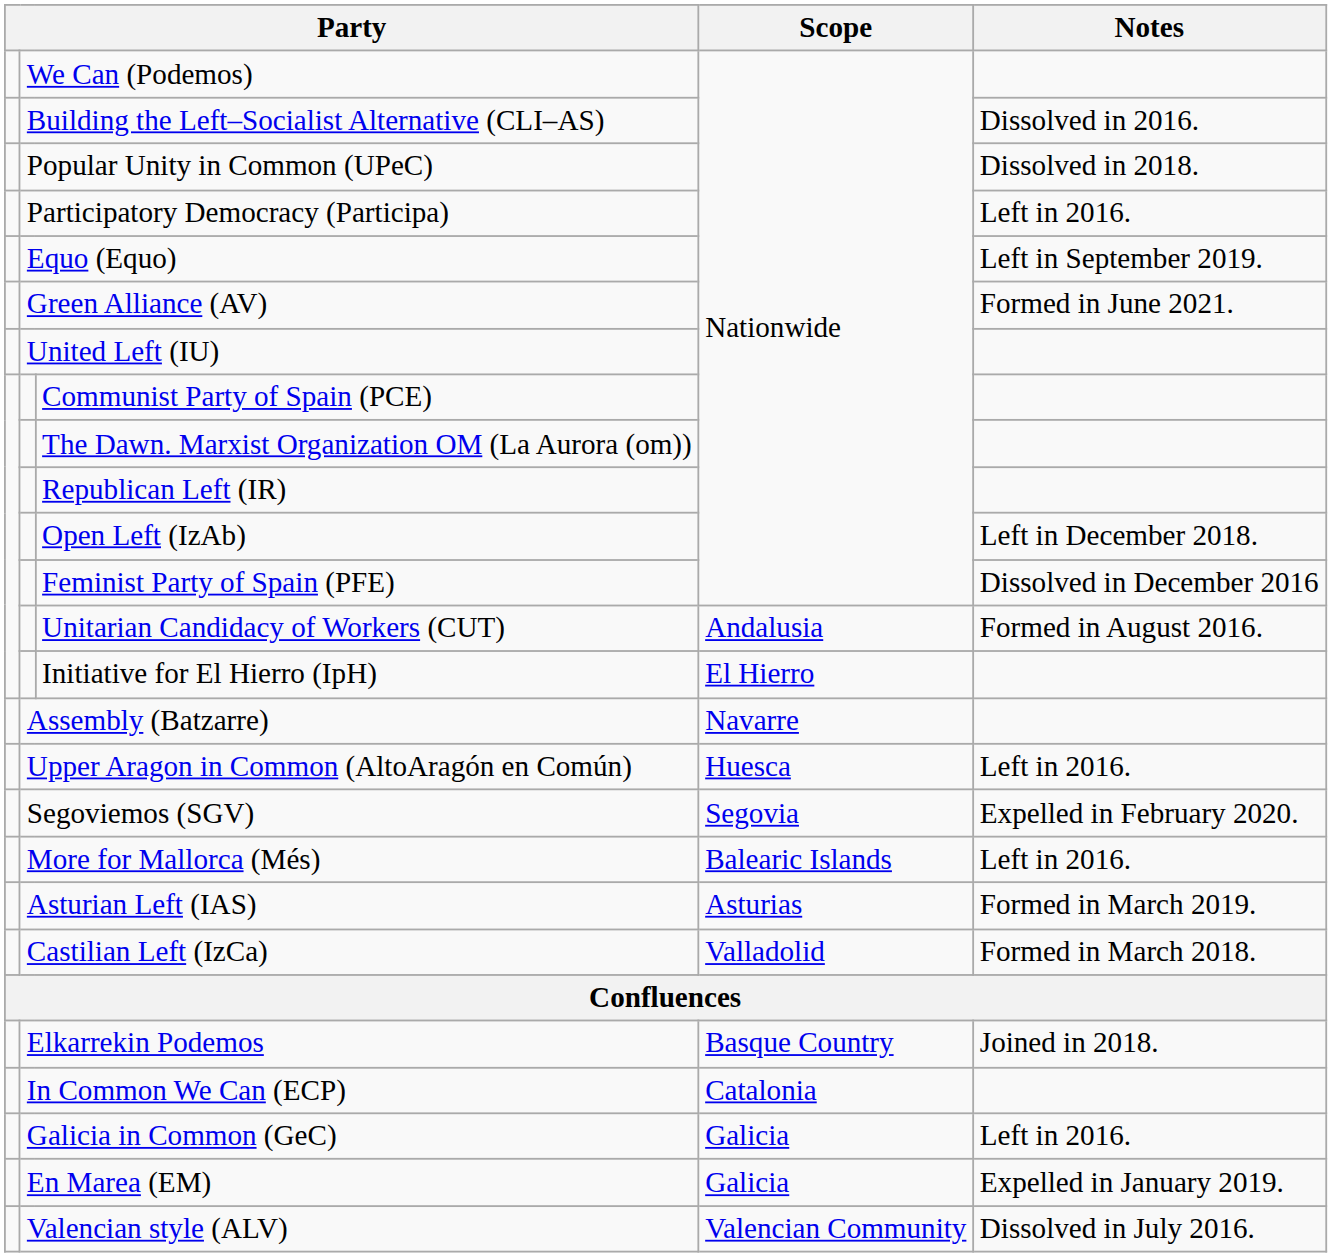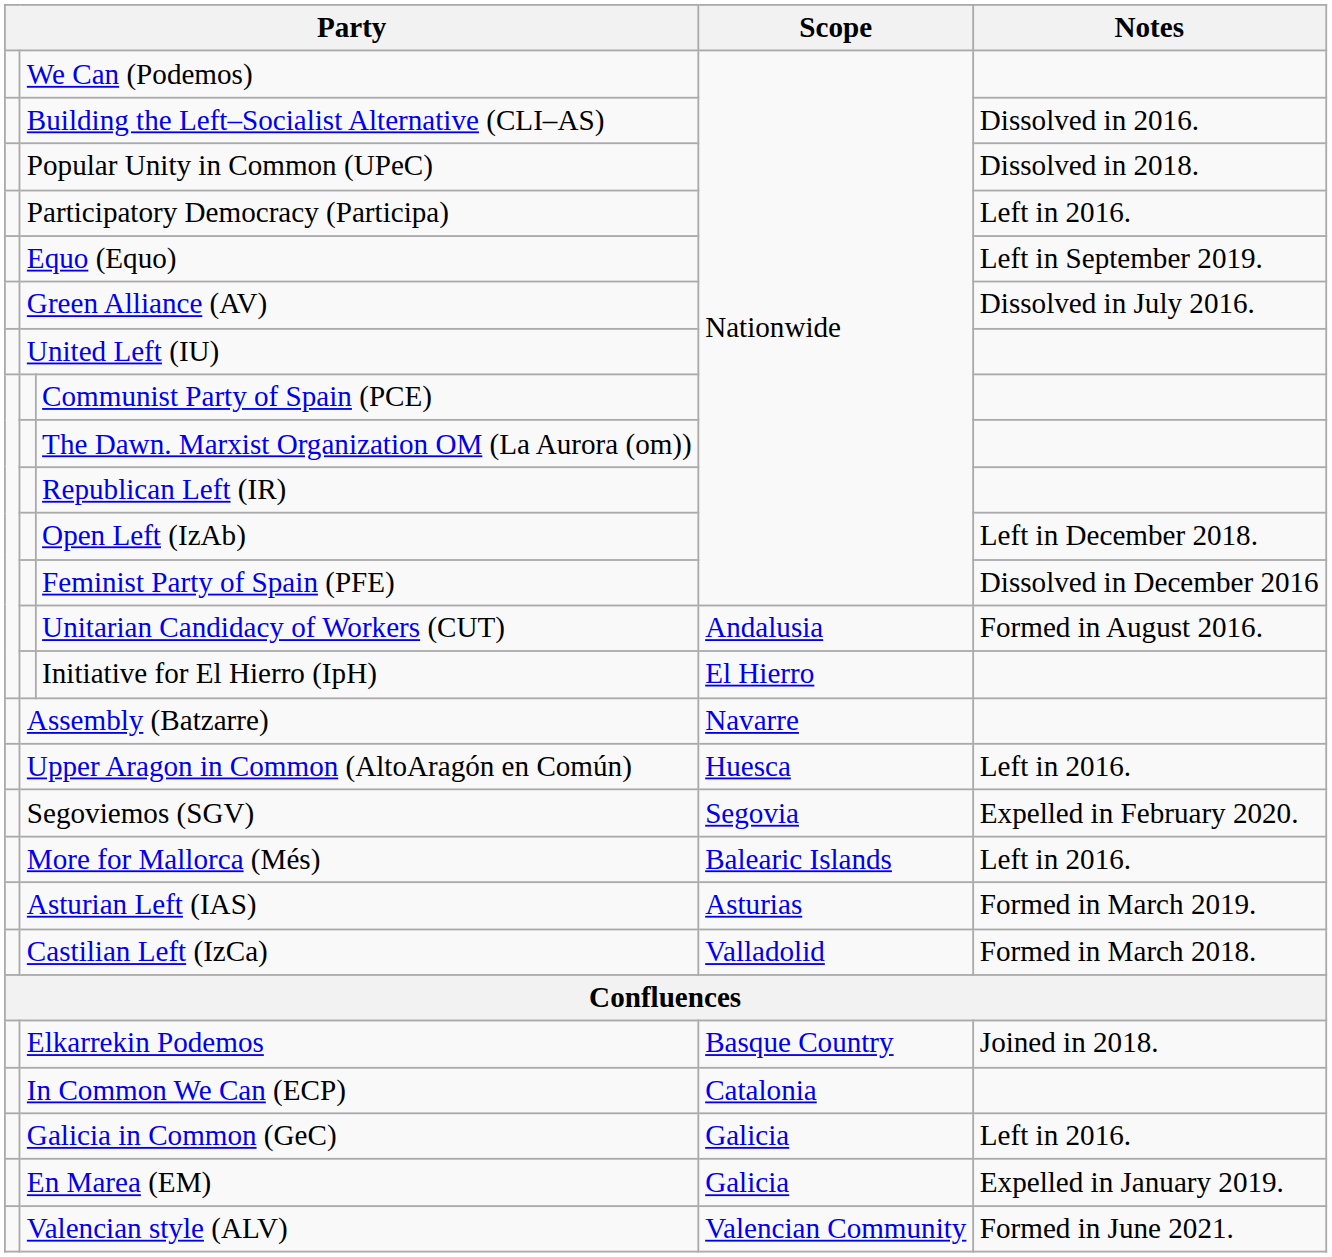(1107, 304) Formed in June 2021. -> (1117, 304) Dissolved in July 2016.
(1117, 1228) Dissolved in July 2016. -> (1107, 1228) Formed in June 2021.
